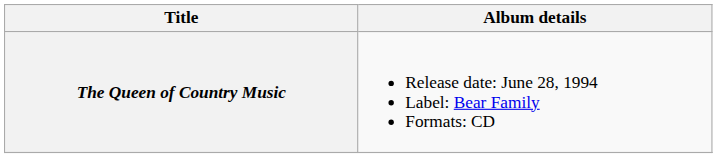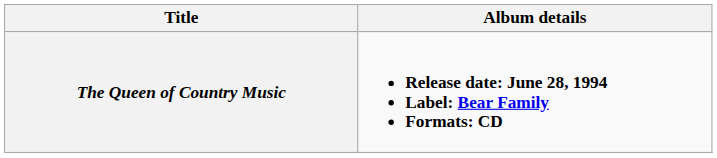(535, 102) normal -> (535, 102) bold
